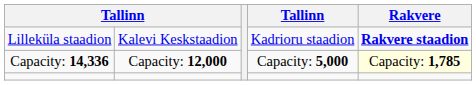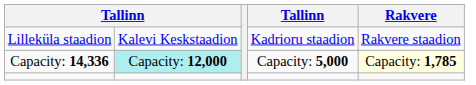(415, 38) bold -> (411, 38) normal
(178, 61) no background -> (178, 61) paleturquoise background
